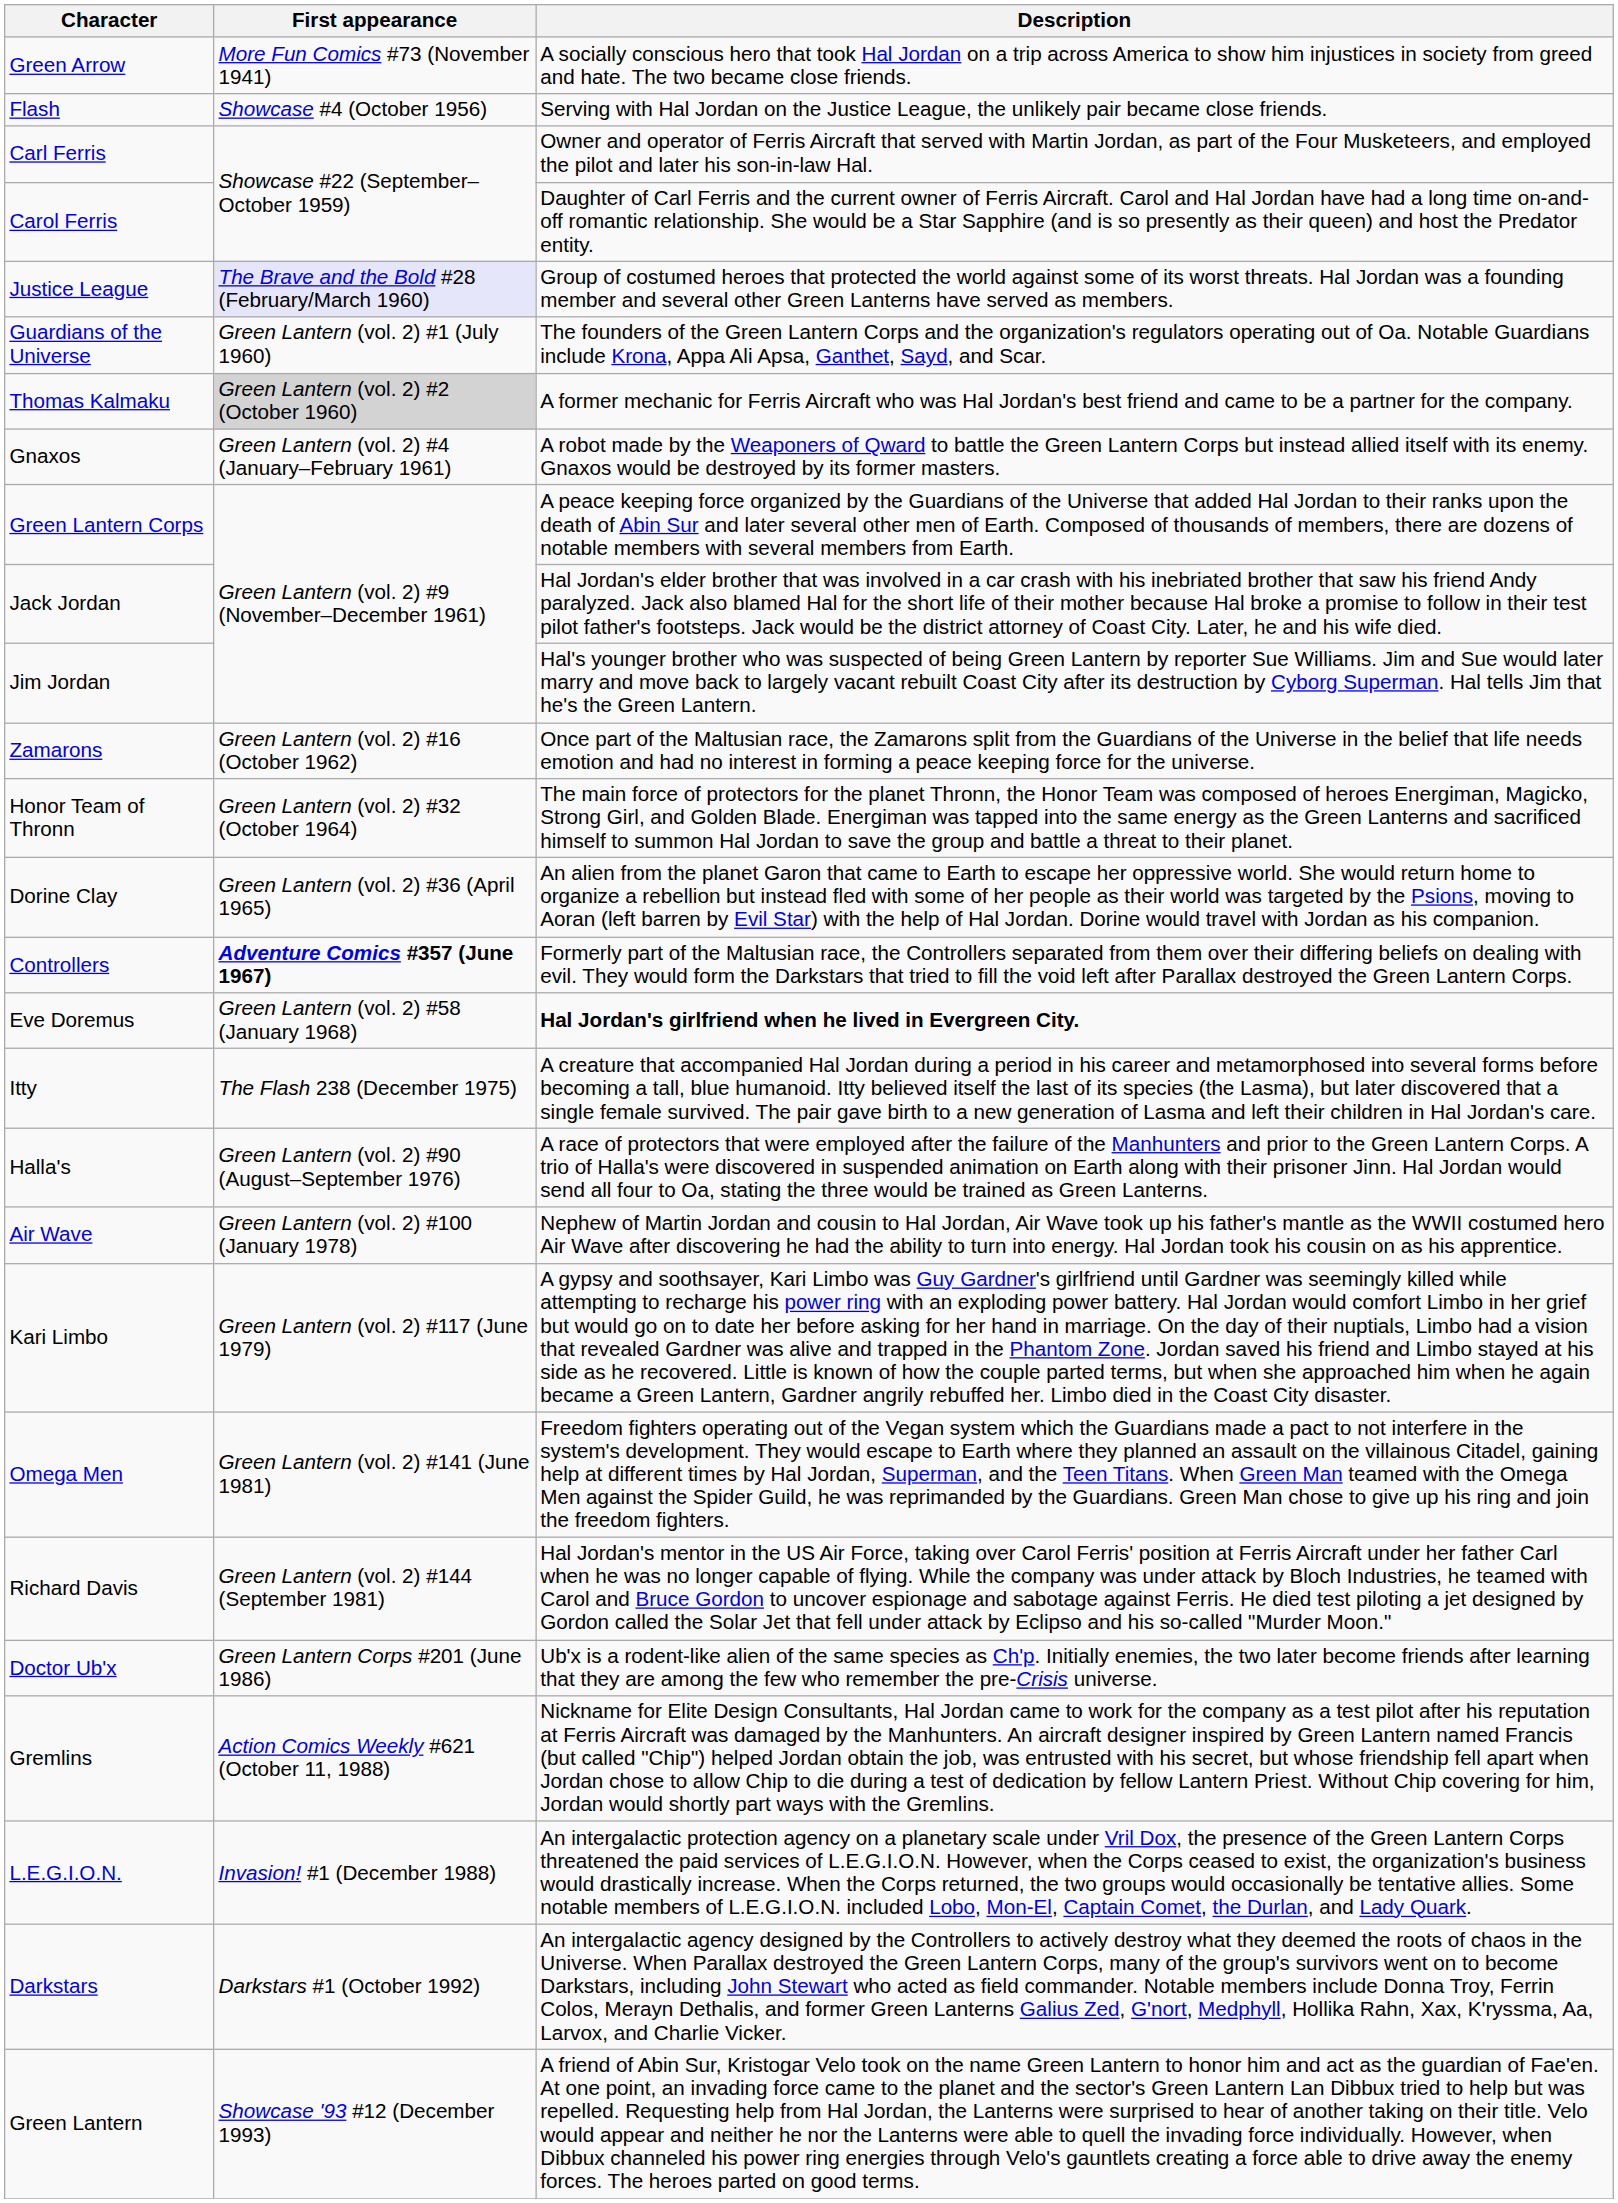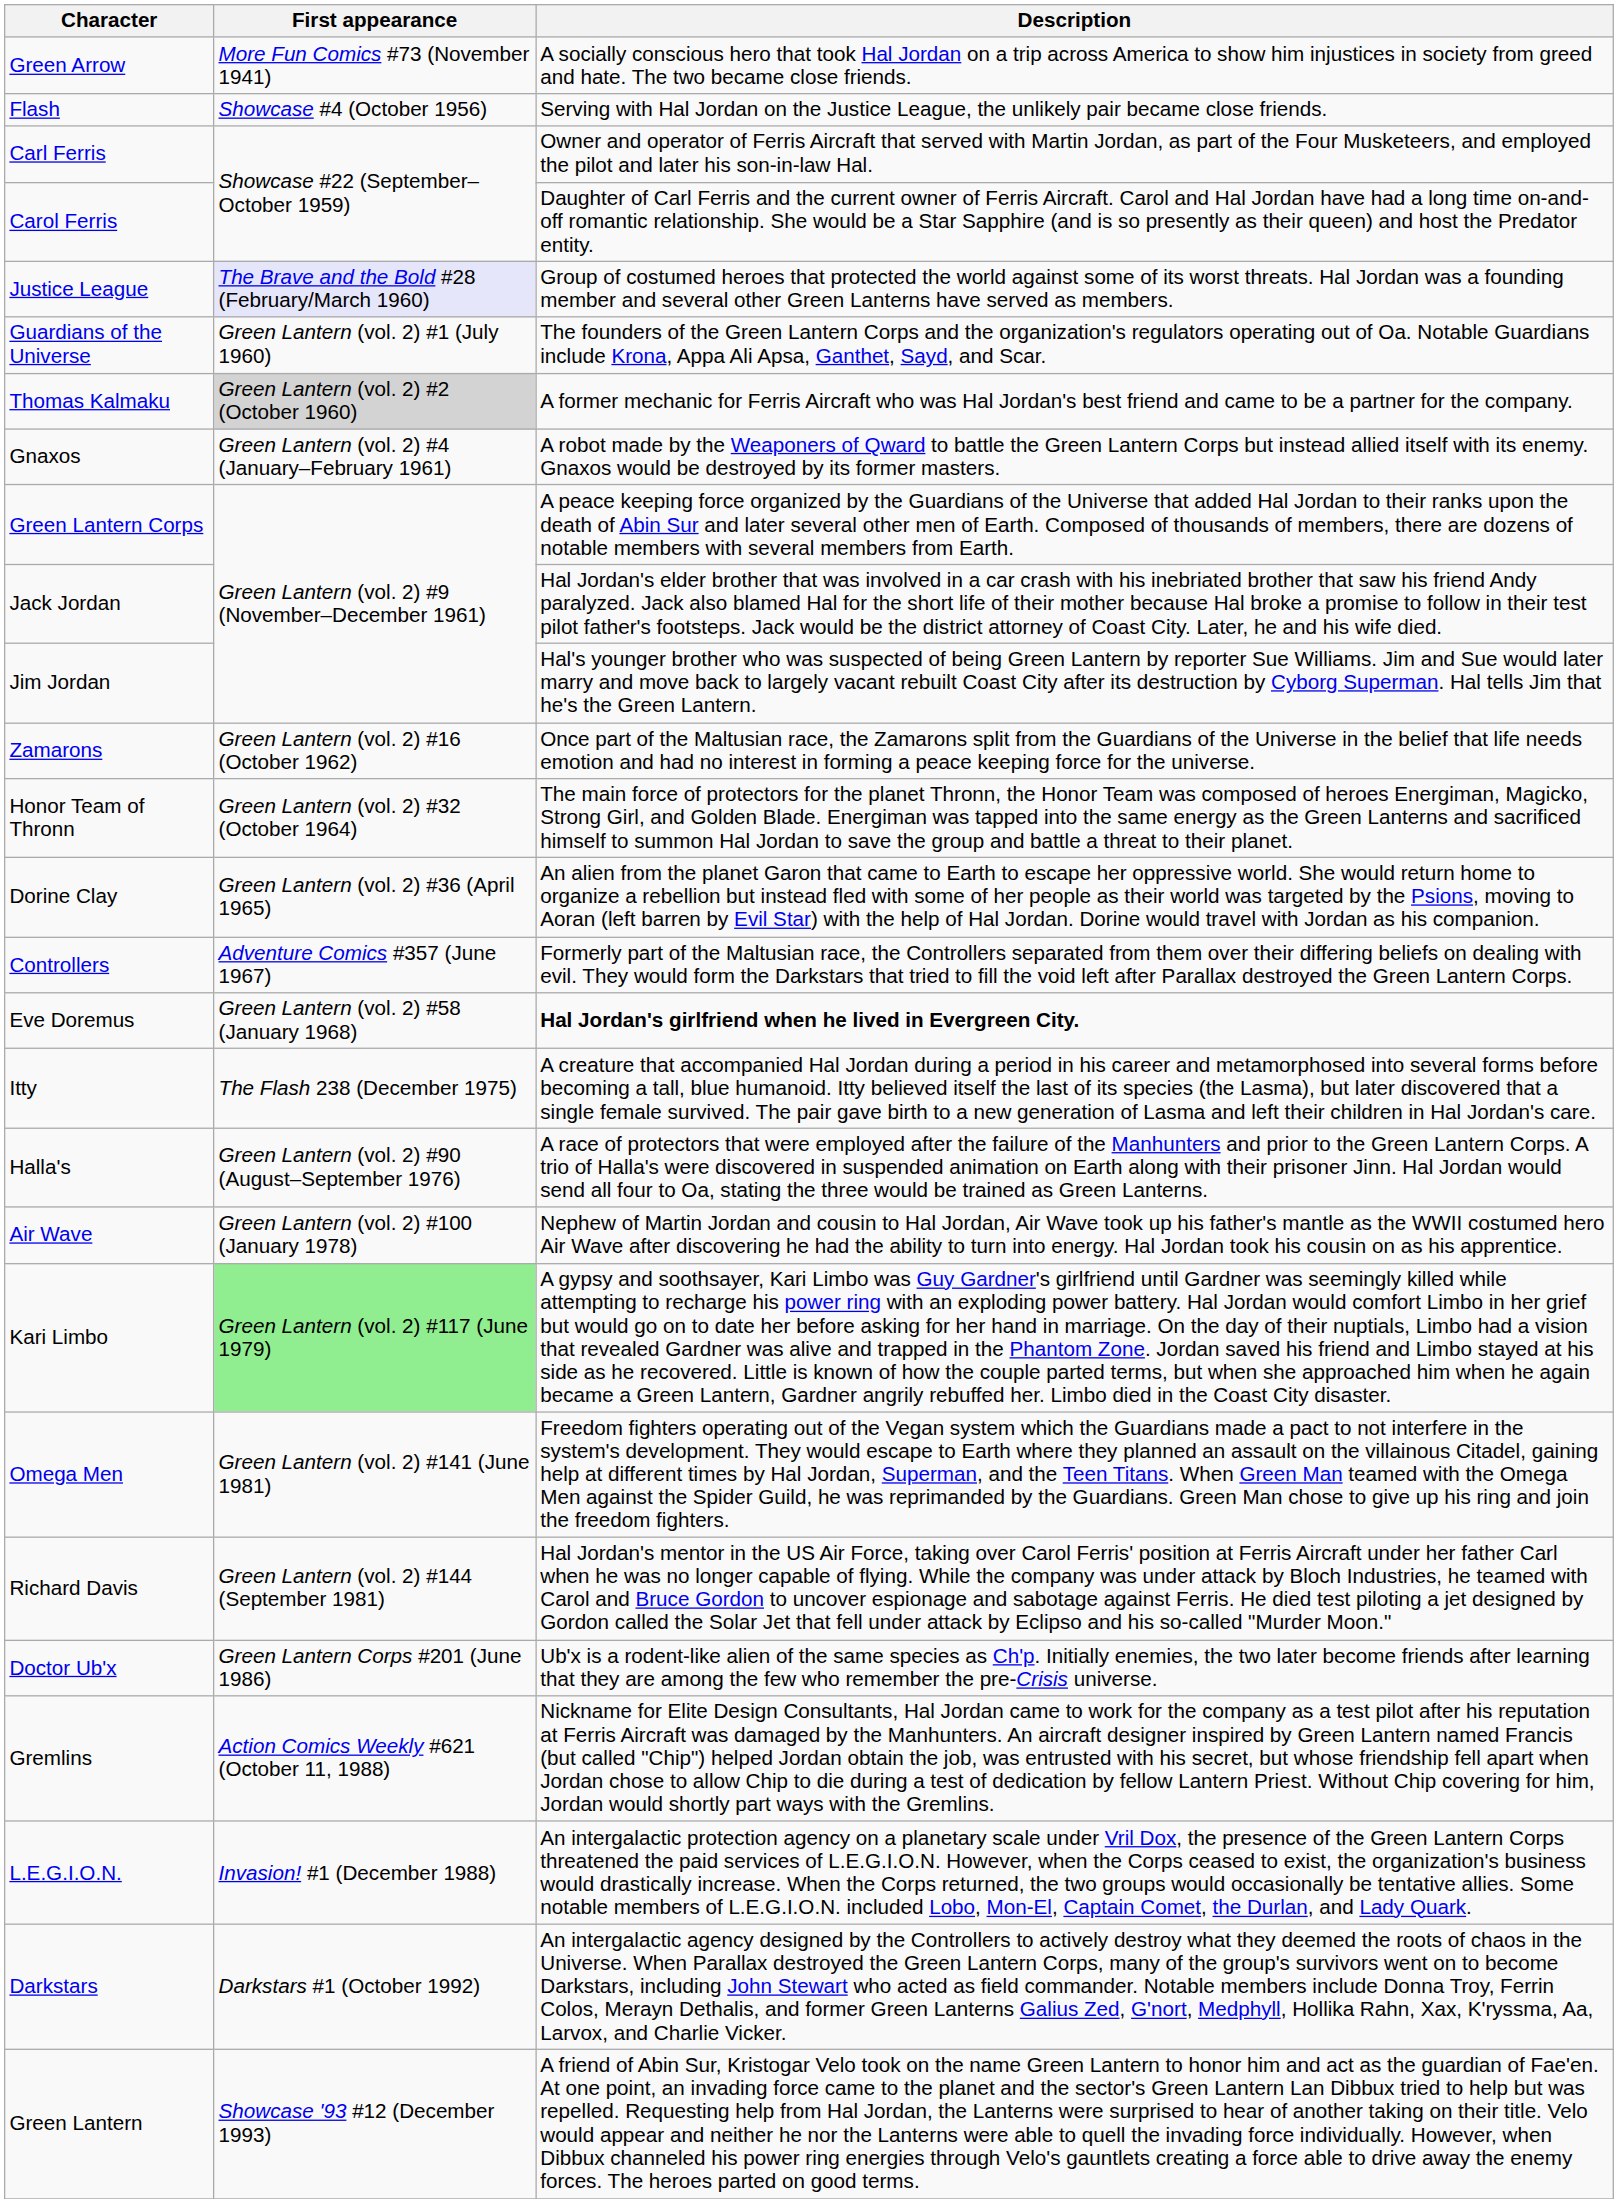(366, 964) bold -> (357, 964) normal
(373, 1337) no background -> (373, 1337) lightgreen background
